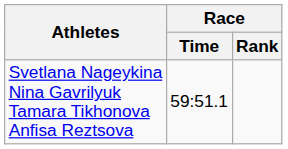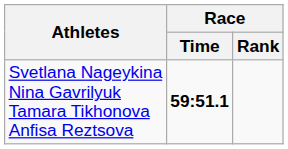(199, 102) normal -> (200, 102) bold
